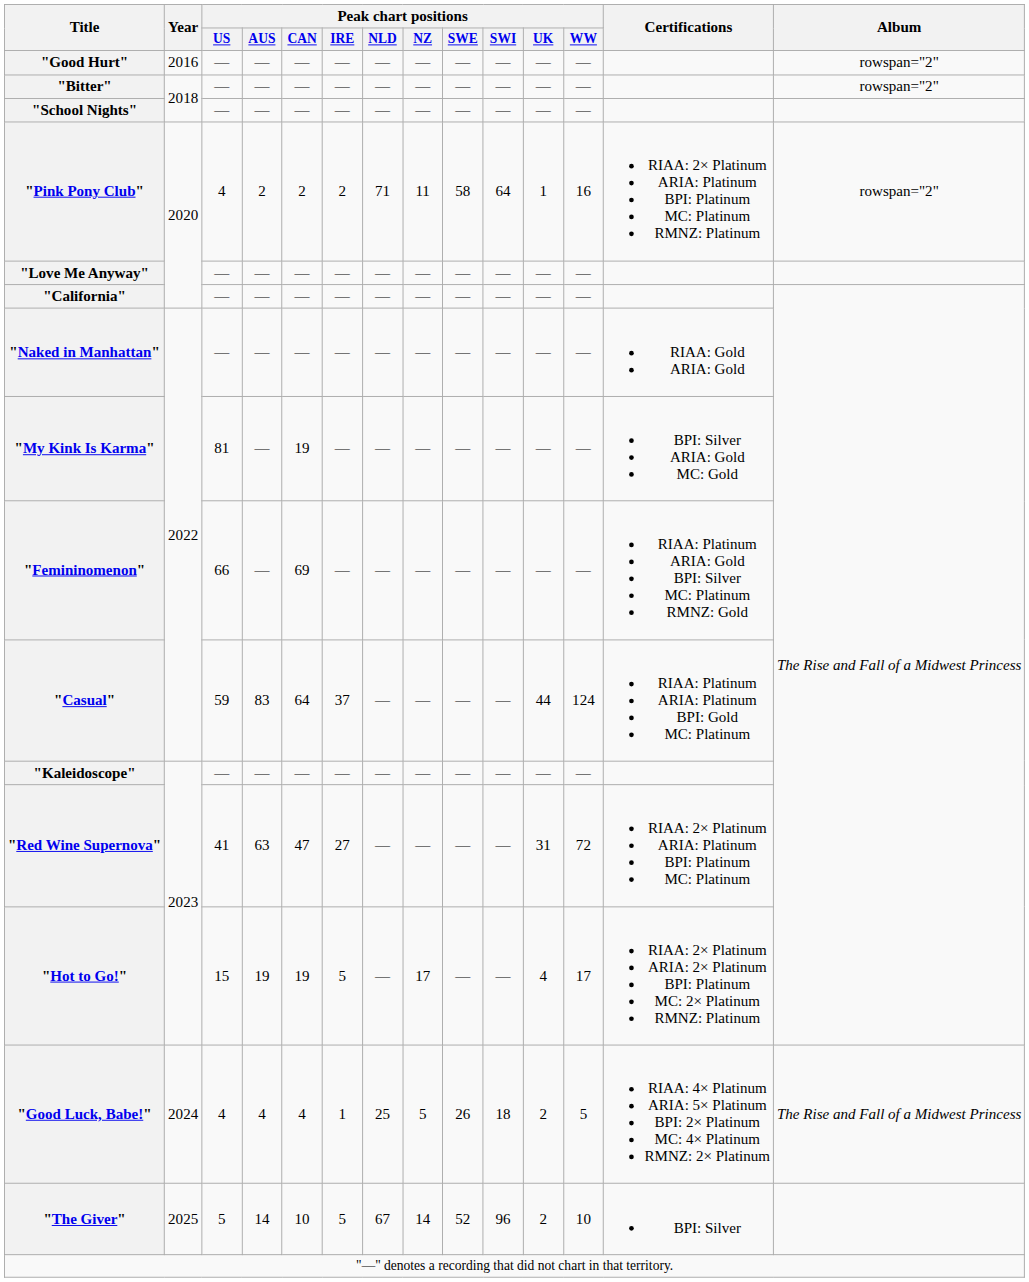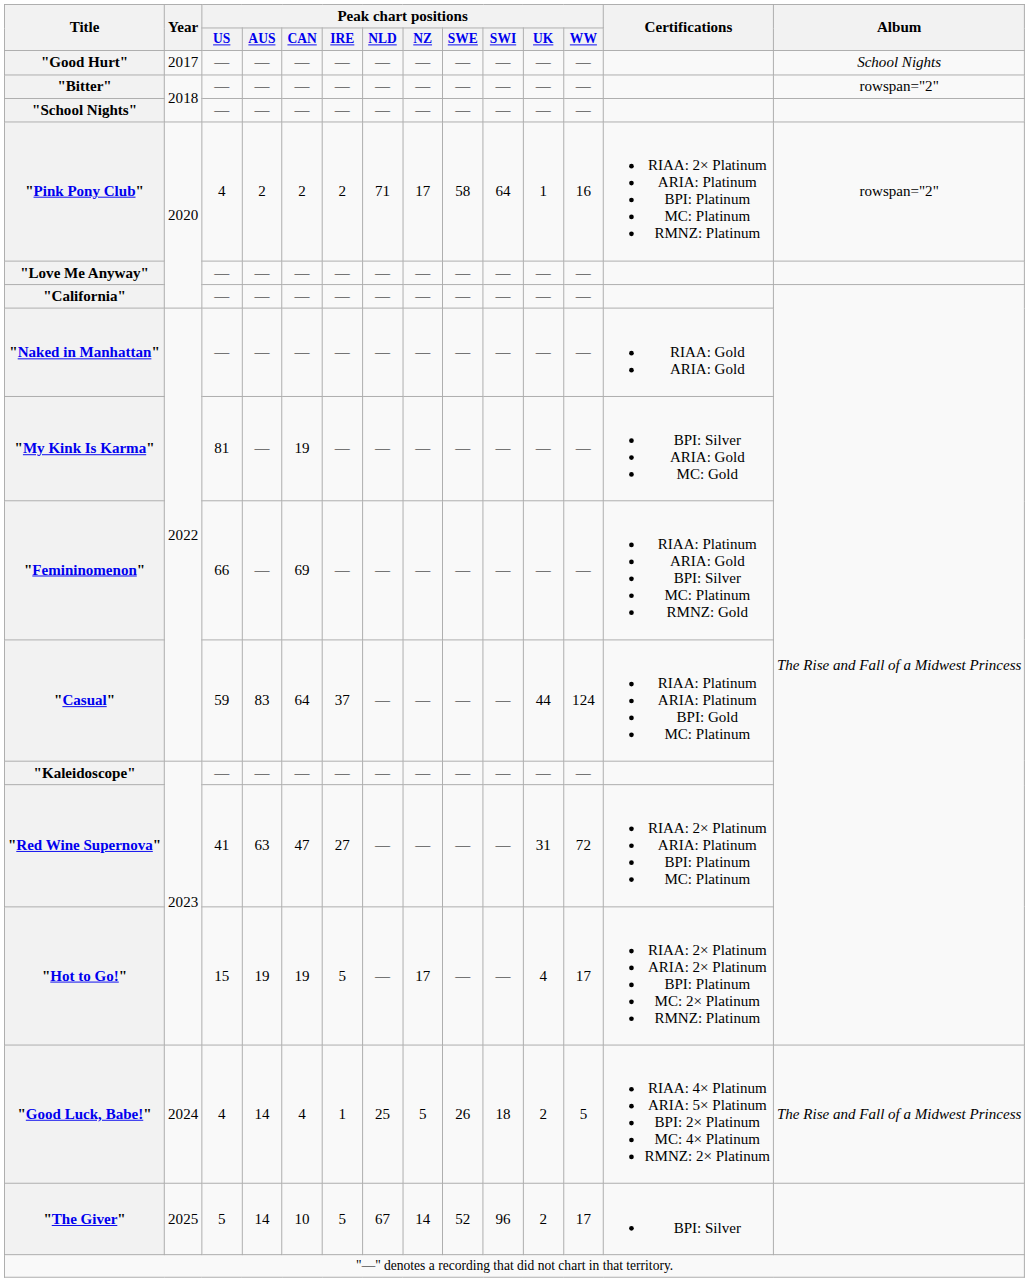(183, 62) 2016 -> (183, 62) 2017
(899, 62) rowspan="2" -> (899, 62) School Nights
(423, 191) 11 -> (423, 191) 17
(262, 1114) 4 -> (262, 1114) 14
(583, 1219) 10 -> (583, 1219) 17
